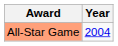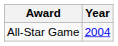(43, 31) lightsalmon background -> (43, 31) no background
